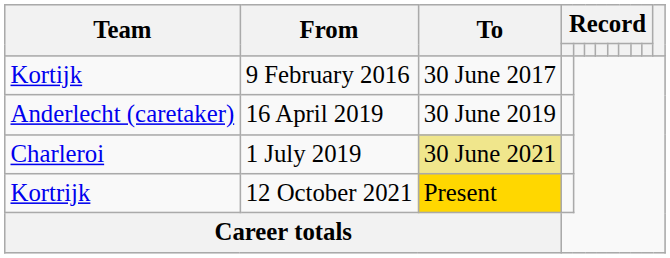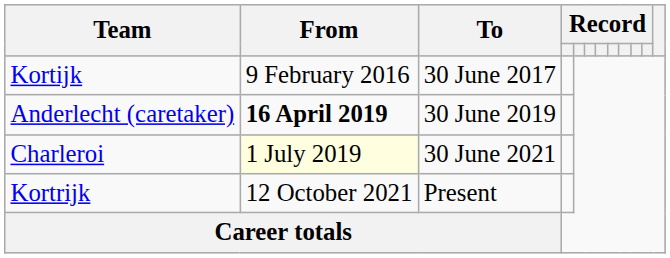(315, 114) normal -> (317, 114) bold
(304, 153) no background -> (304, 153) lightyellow background
(490, 153) khaki background -> (490, 153) no background
(460, 192) gold background -> (460, 192) no background
